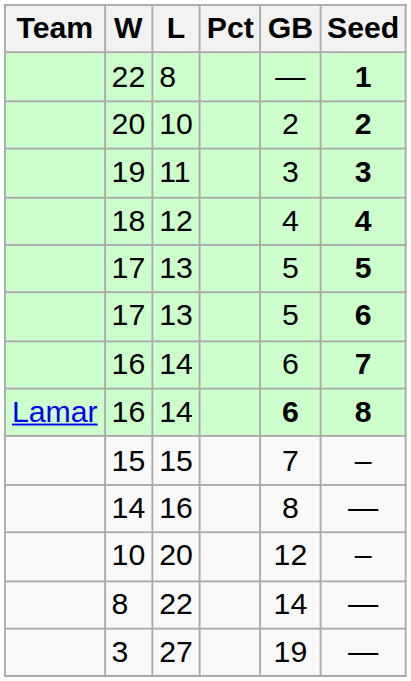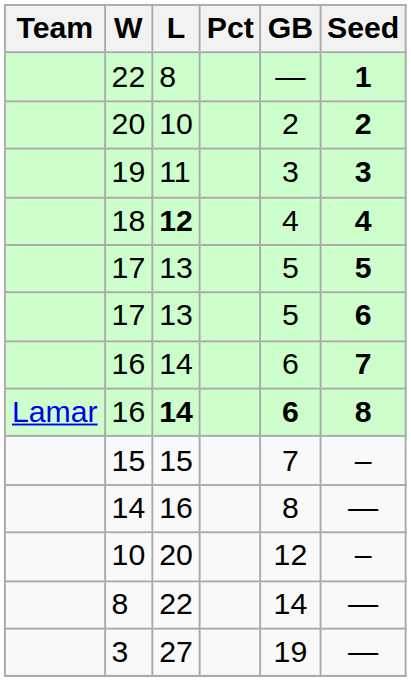(176, 220) normal -> (176, 220) bold
(176, 412) normal -> (176, 412) bold
